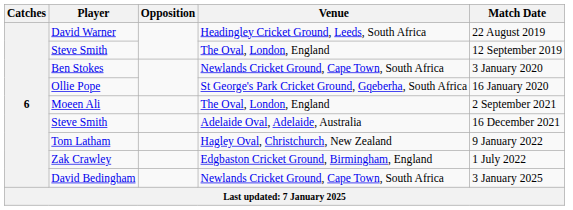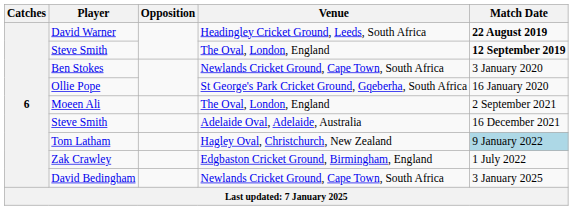(509, 31) normal -> (510, 31) bold
(517, 50) normal -> (519, 50) bold
(508, 141) no background -> (508, 141) lightblue background
